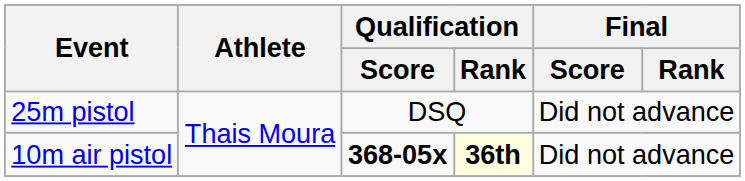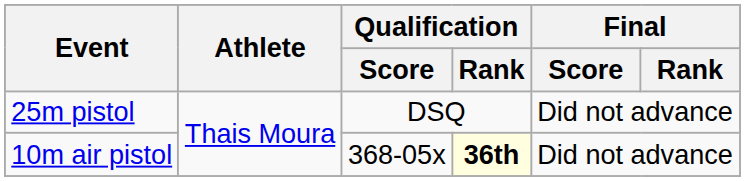(398, 155) bold -> (397, 155) normal
